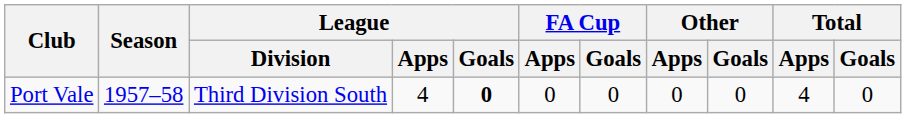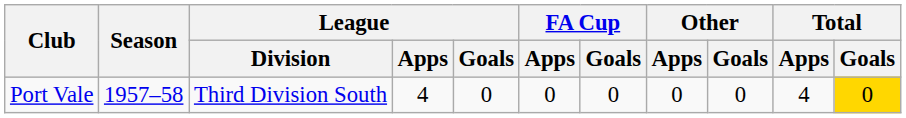(486, 94) bold -> (486, 94) normal
(867, 94) no background -> (867, 94) gold background
